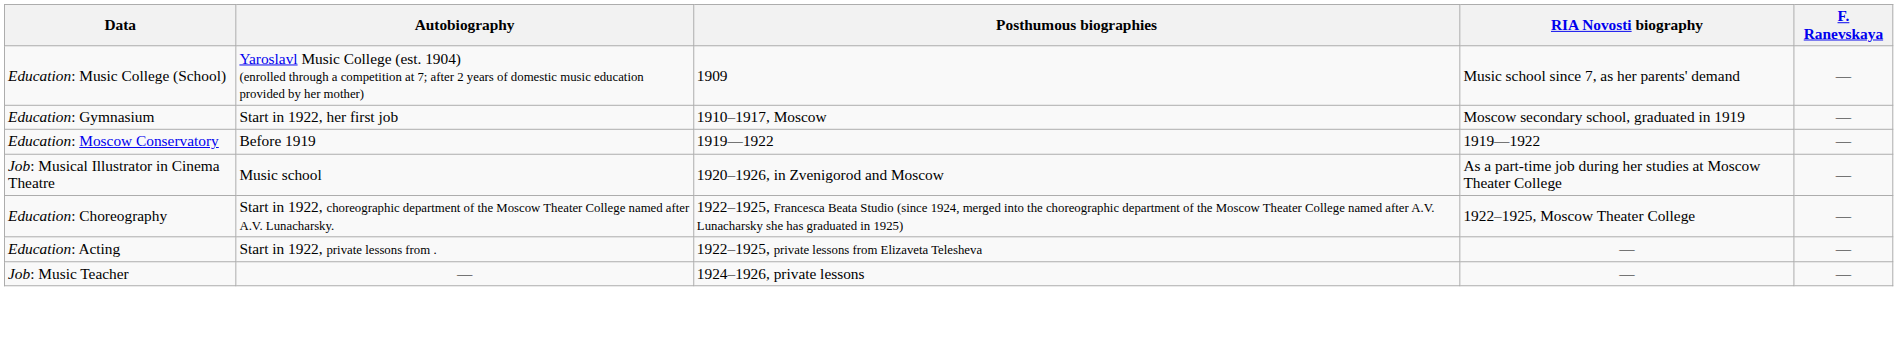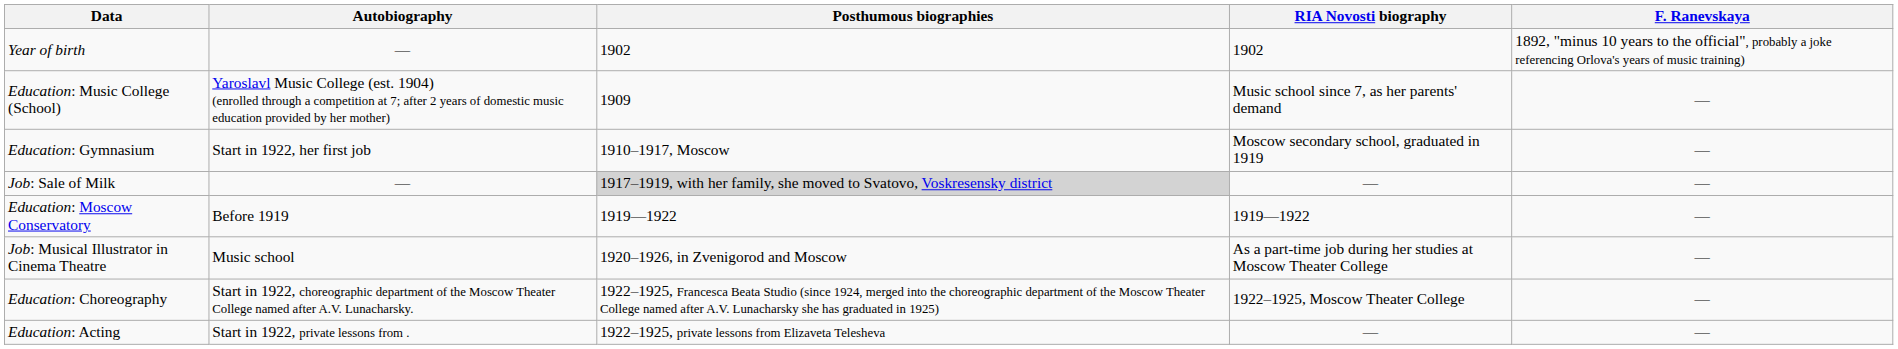+ row: (47, 49)
+ row: (62, 183)
- row: (68, 273)
